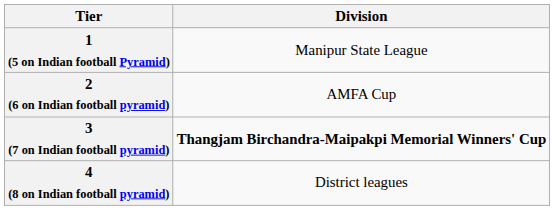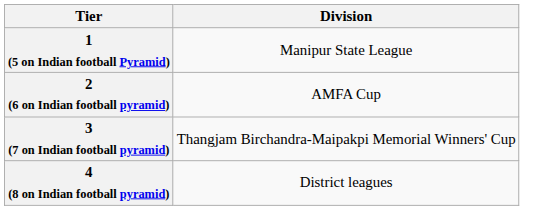(361, 138) bold -> (346, 138) normal
